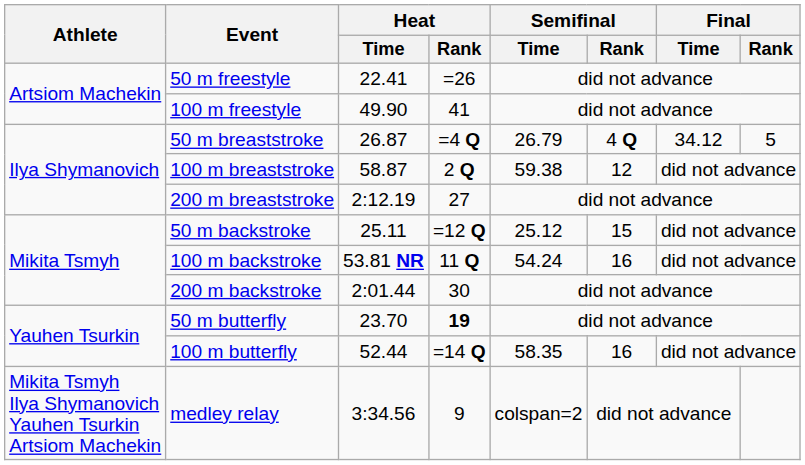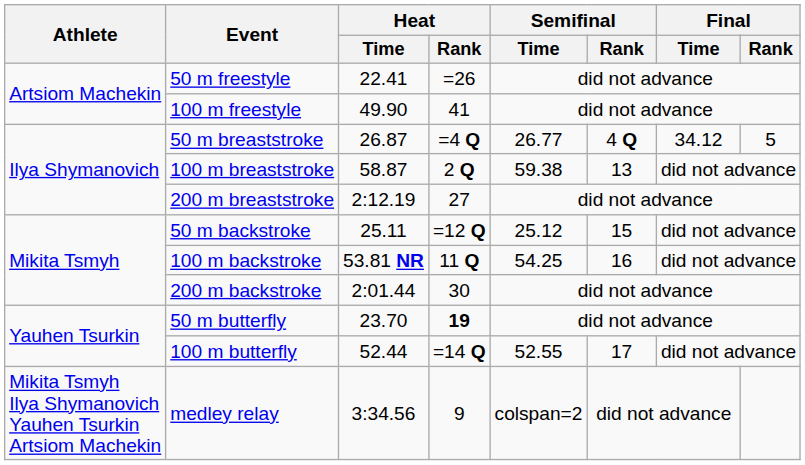(538, 140) 26.79 -> (538, 140) 26.77
(622, 170) 12 -> (622, 170) 13
(538, 261) 54.24 -> (538, 261) 54.25
(538, 351) 58.35 -> (538, 351) 52.55
(622, 351) 16 -> (622, 351) 17
